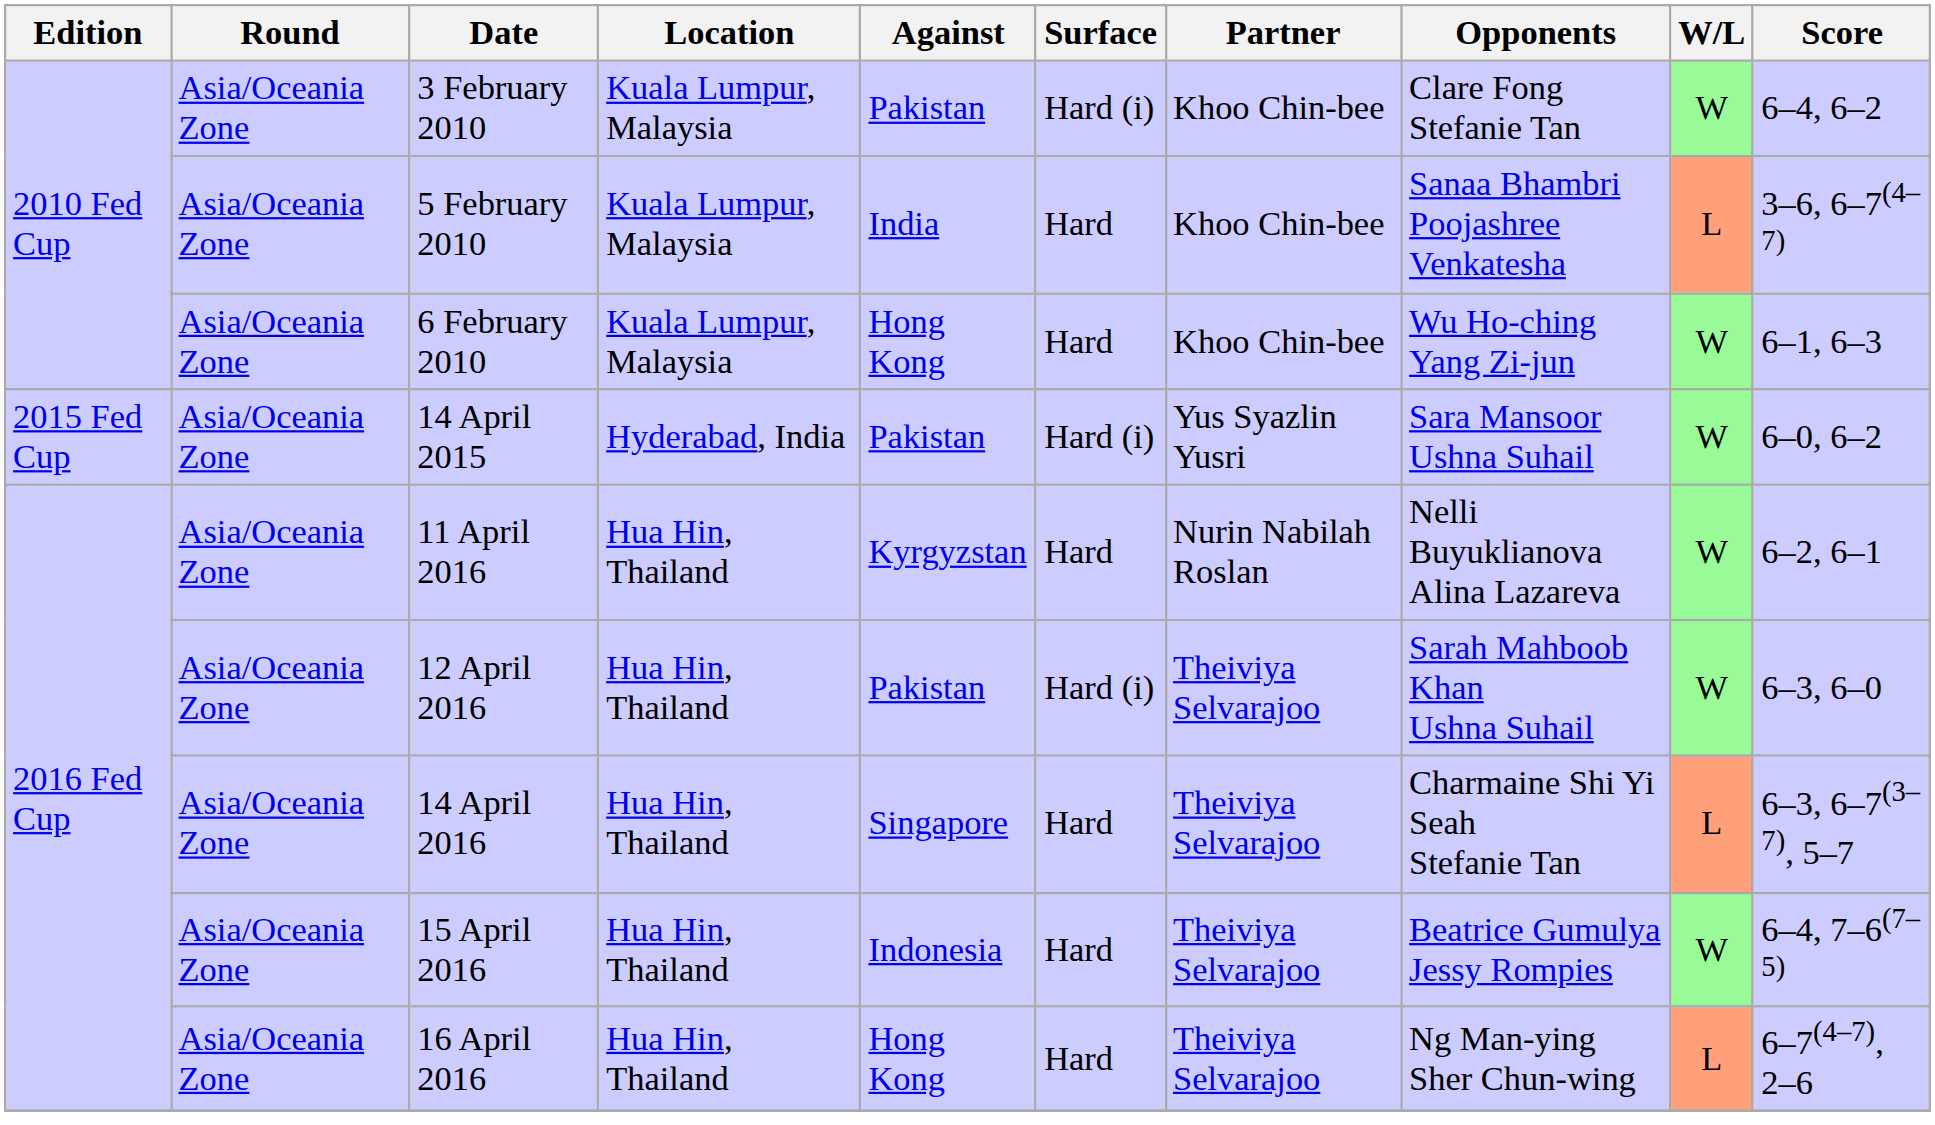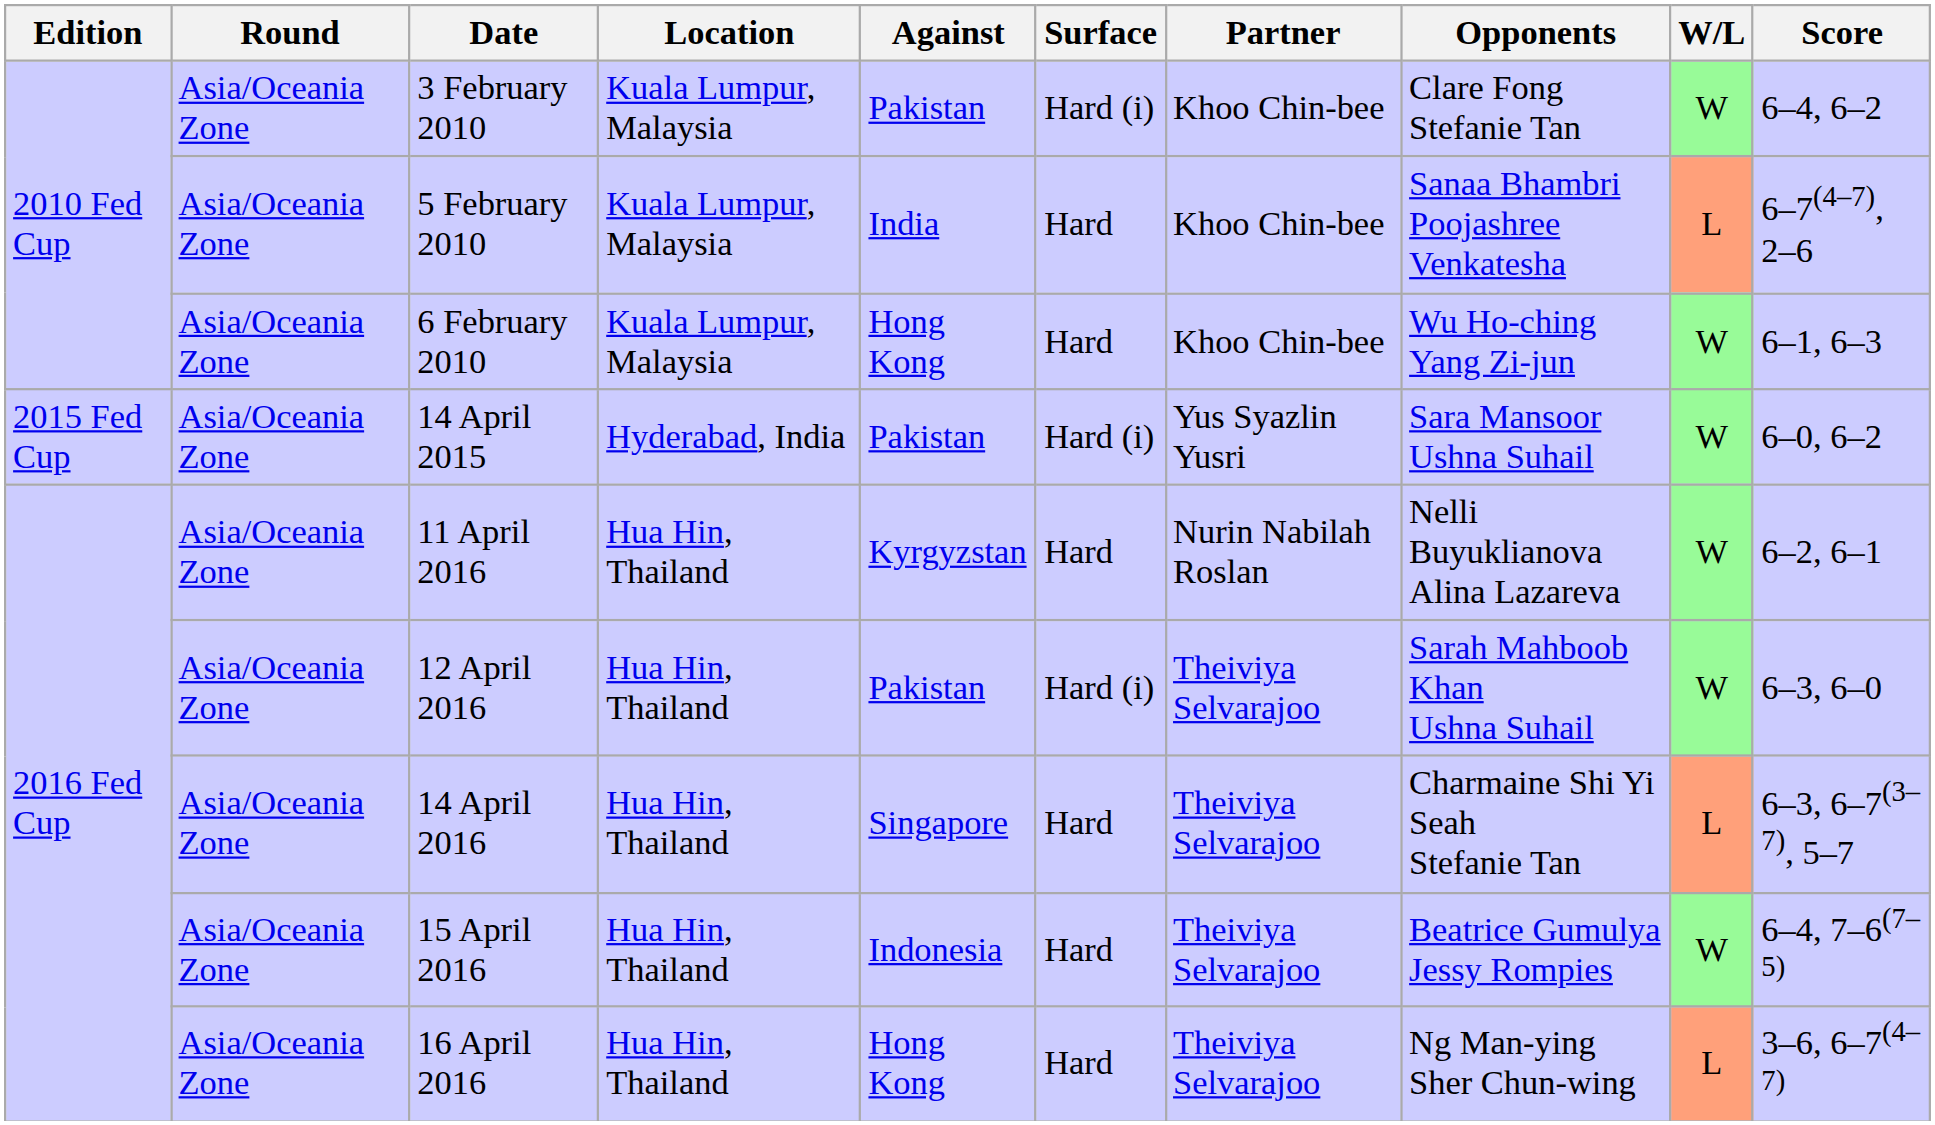(1841, 216) 3–6, 6–7(4–7) -> (1823, 223) 6–7(4–7), 2–6
(1823, 1057) 6–7(4–7), 2–6 -> (1841, 1055) 3–6, 6–7(4–7)
